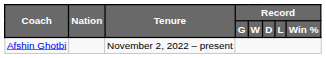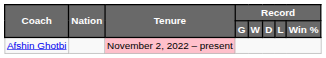(170, 45) no background -> (170, 45) pink background
